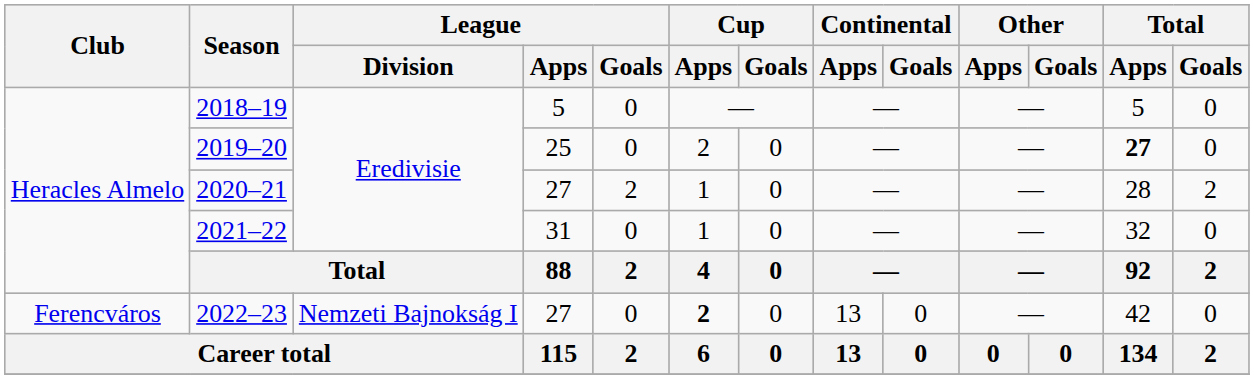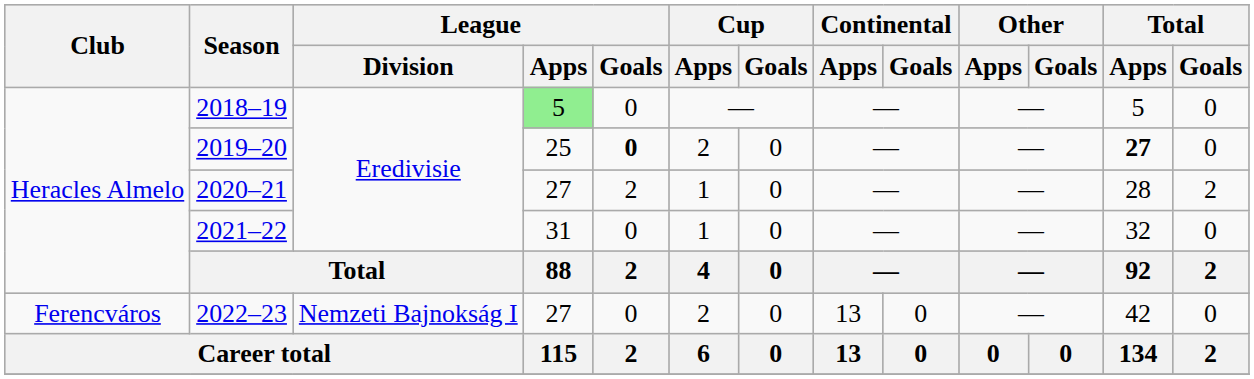(558, 107) no background -> (558, 107) lightgreen background
(631, 148) normal -> (631, 148) bold
(703, 312) bold -> (703, 312) normal
